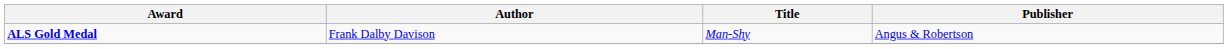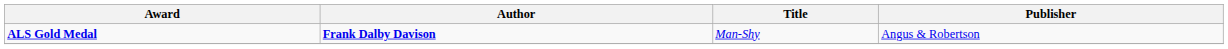(382, 33) normal -> (379, 33) bold
